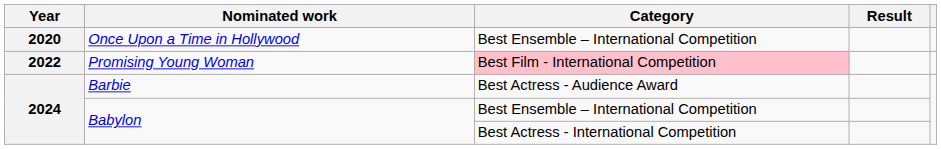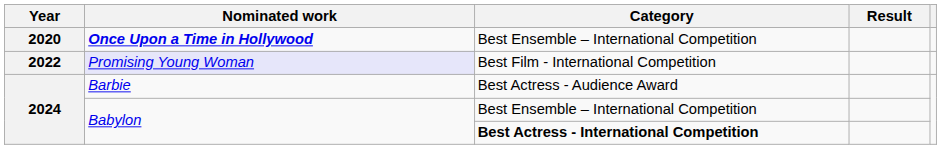(194, 39) normal -> (201, 39) bold
(171, 62) no background -> (171, 62) lavender background
(597, 62) pink background -> (597, 62) no background
(607, 132) normal -> (618, 132) bold
